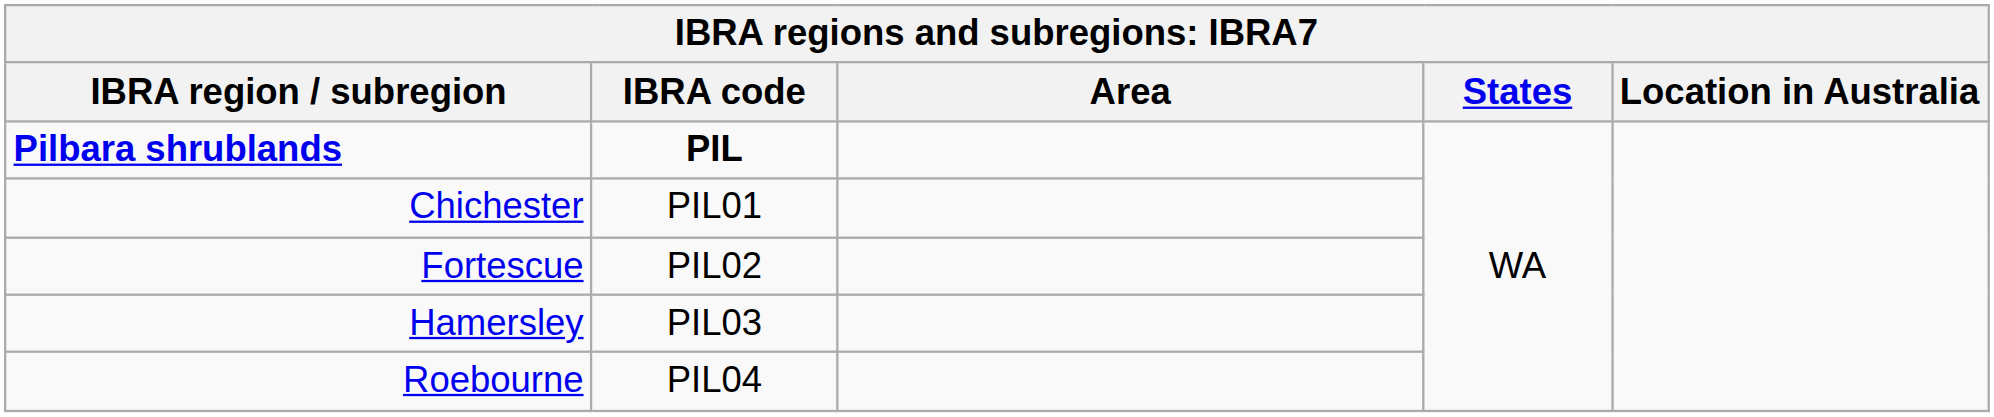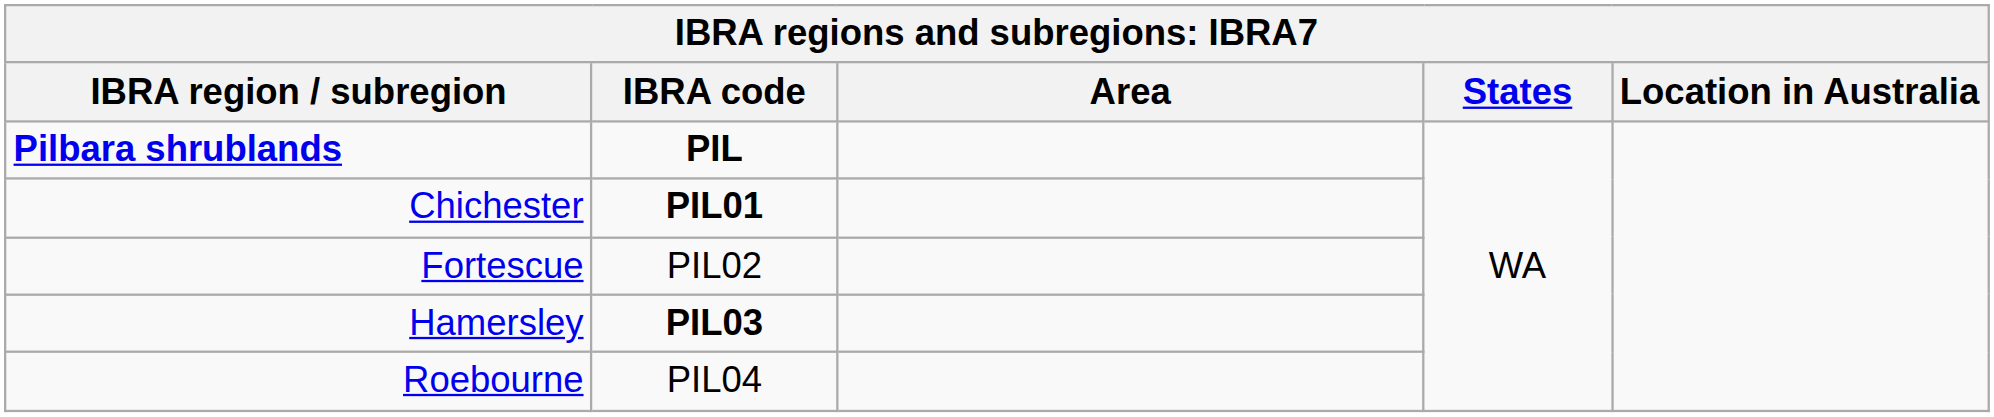(714, 206) normal -> (714, 206) bold
(714, 322) normal -> (714, 322) bold
